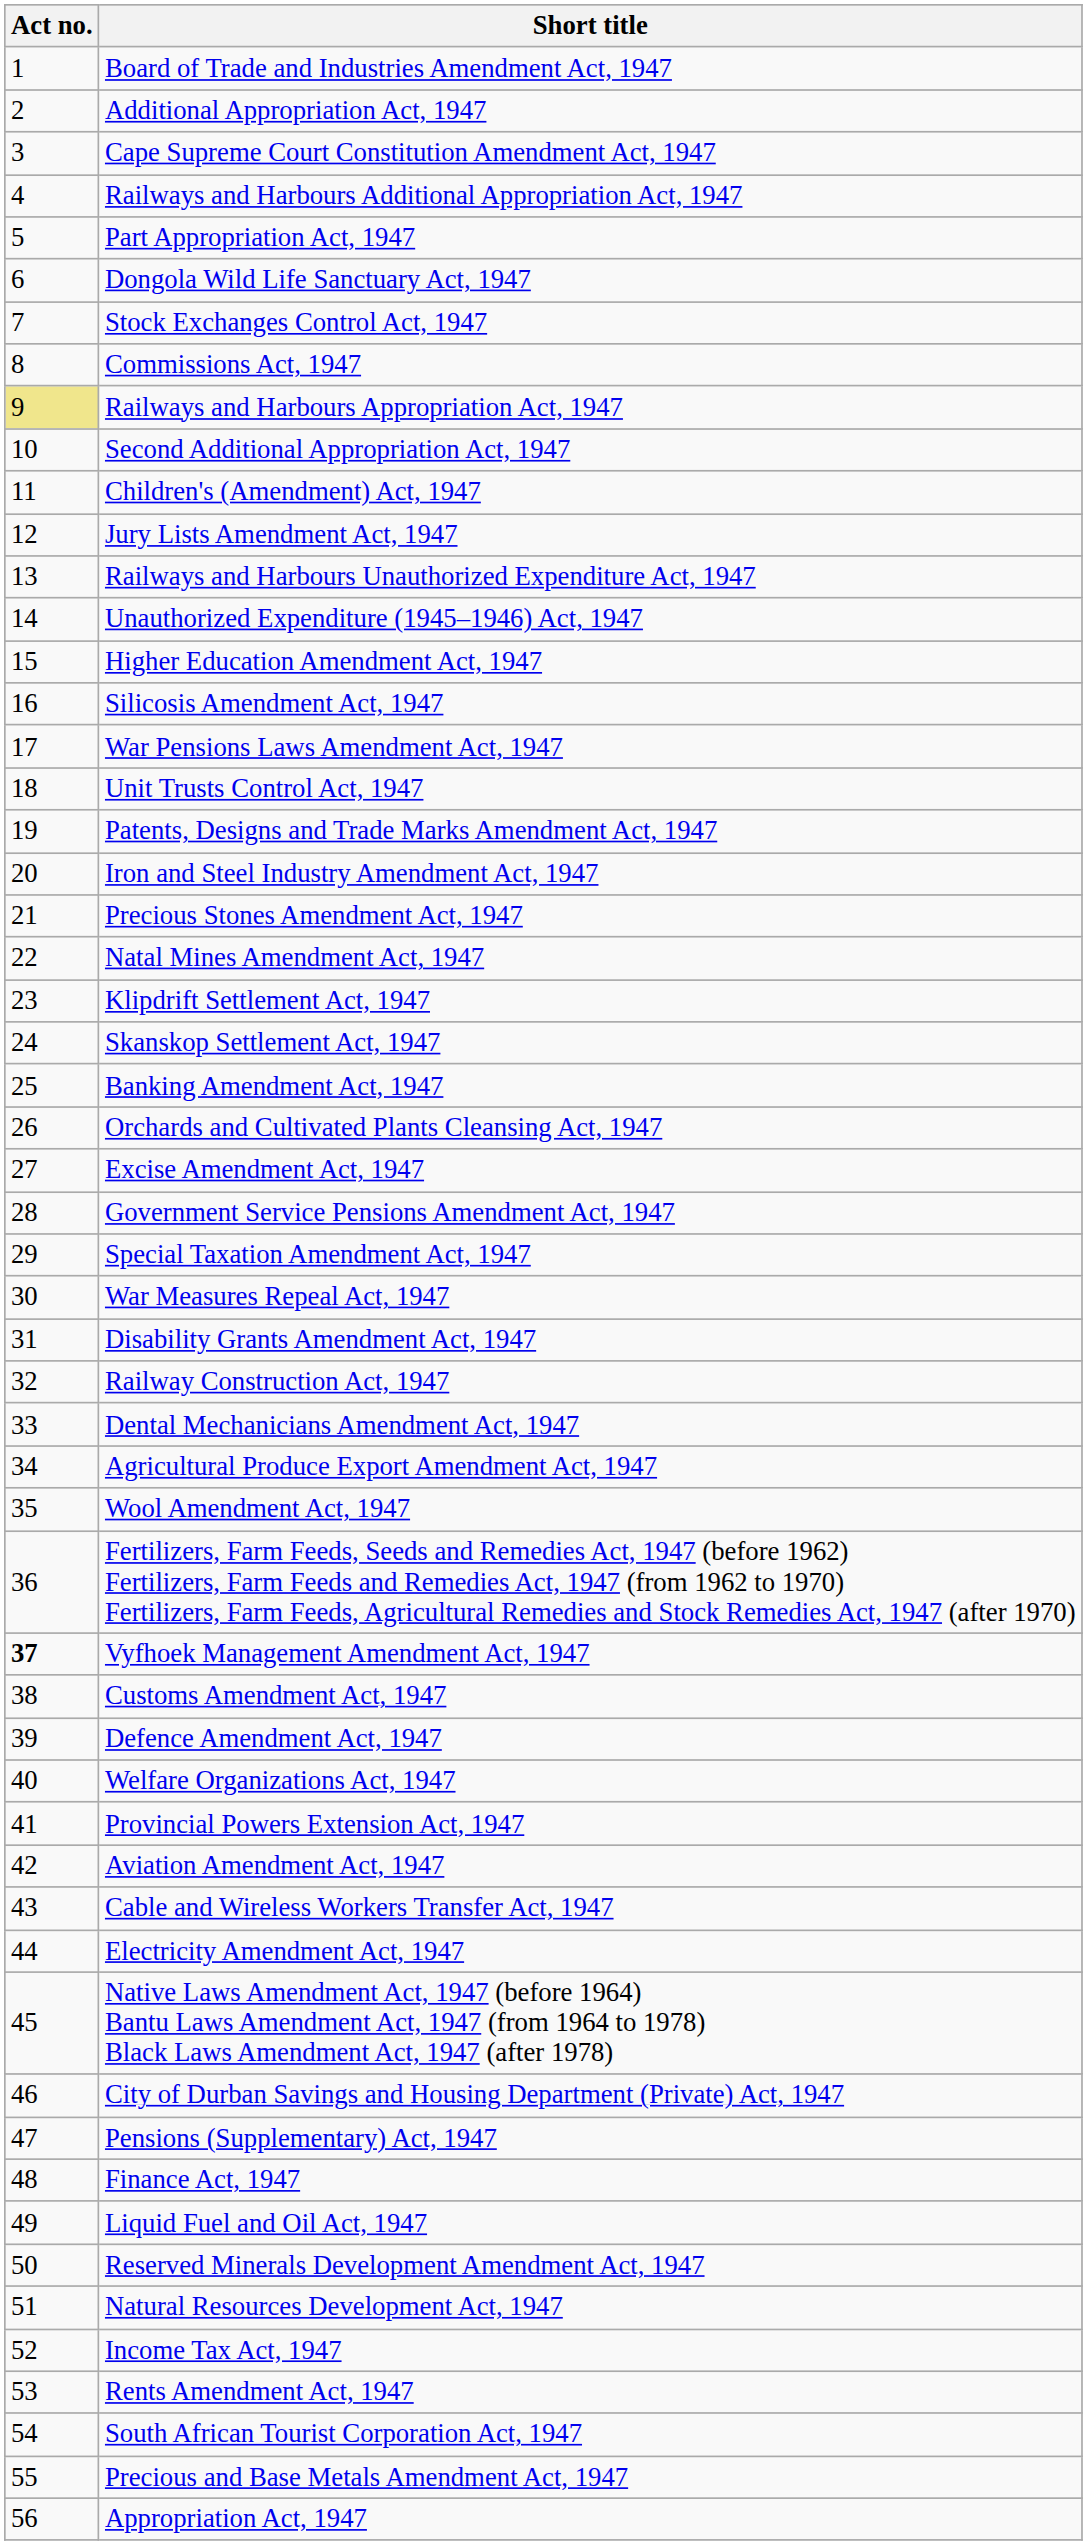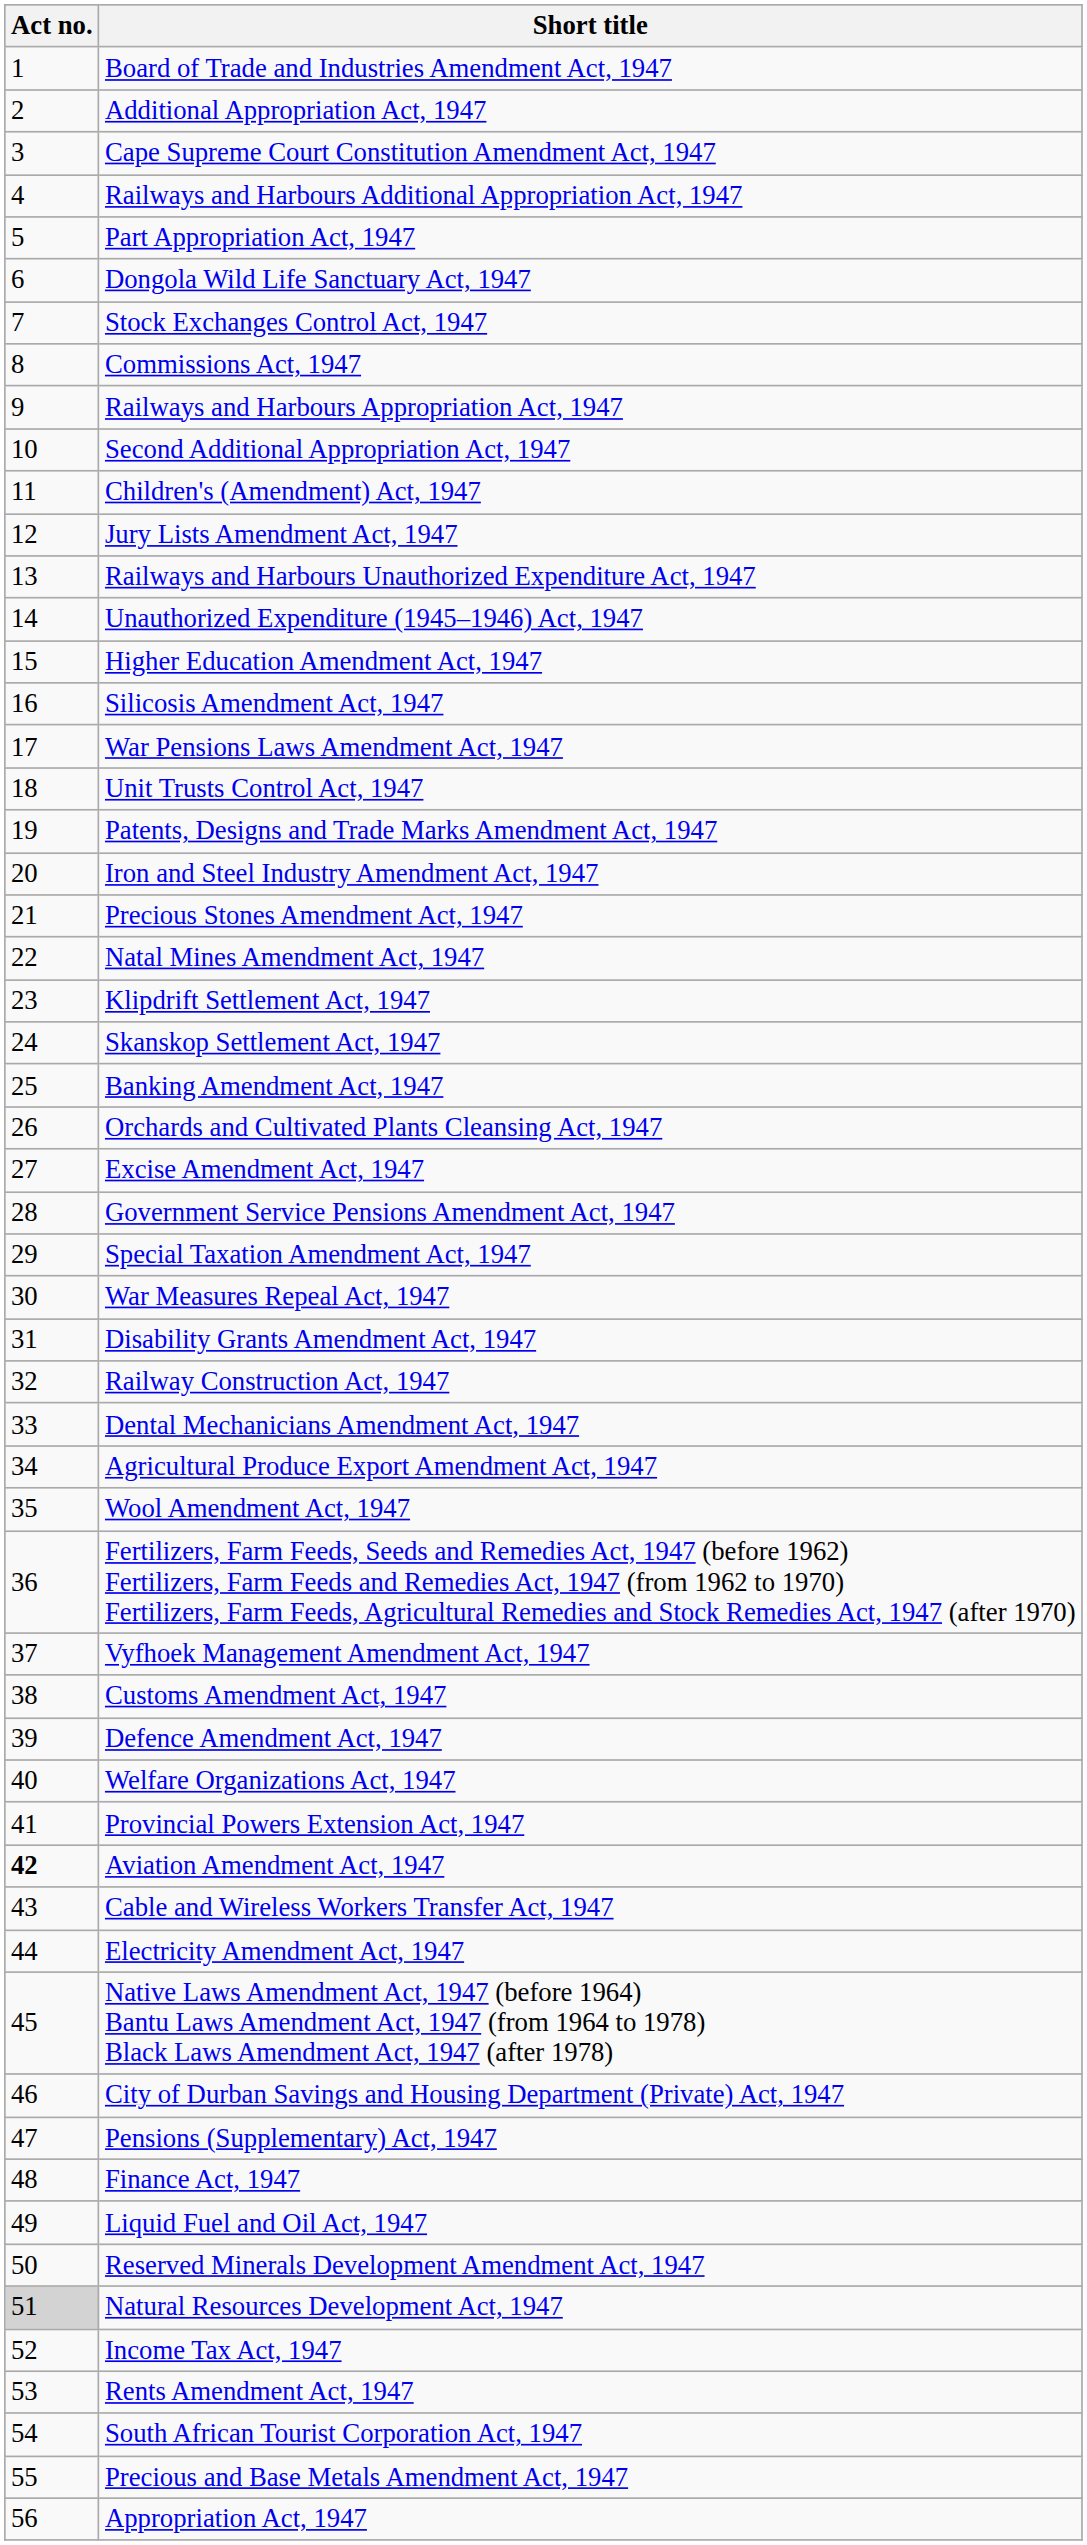(18, 407) khaki background -> (18, 407) no background
(24, 1653) bold -> (24, 1653) normal
(24, 1865) normal -> (24, 1865) bold
(24, 2307) no background -> (24, 2307) lightgrey background
